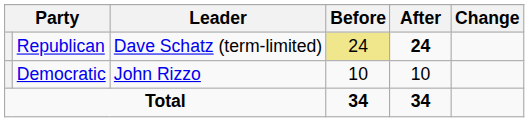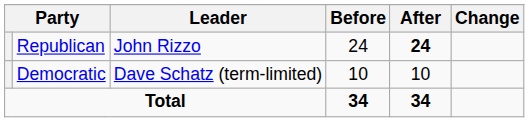(218, 46) Dave Schatz (term-limited) -> (157, 46) John Rizzo
(358, 46) khaki background -> (358, 46) no background
(157, 74) John Rizzo -> (218, 74) Dave Schatz (term-limited)
